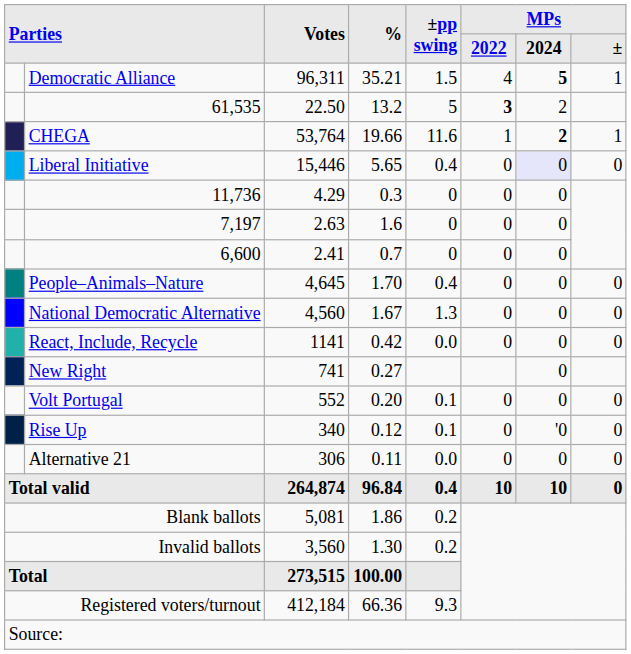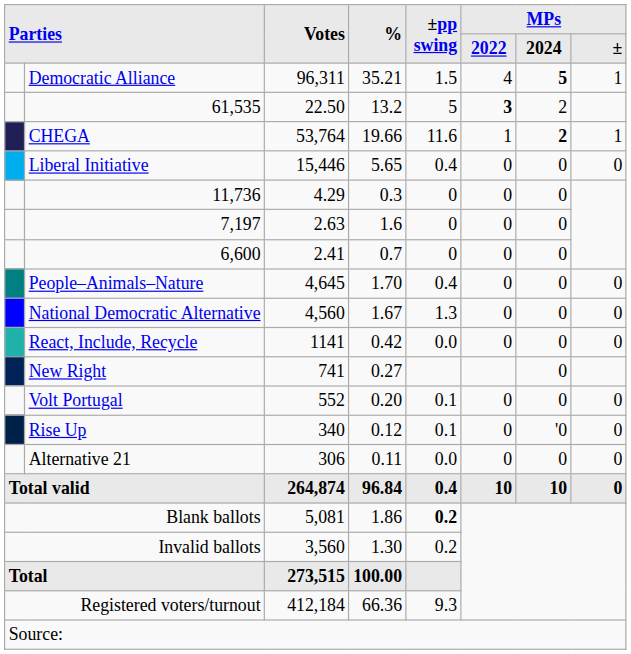(563, 165) lavender background -> (563, 165) no background
(446, 517) normal -> (446, 517) bold
